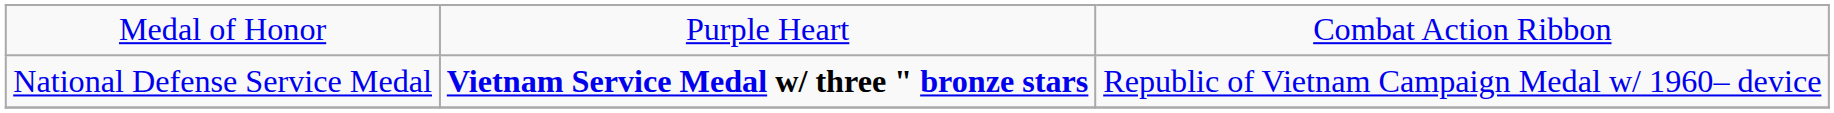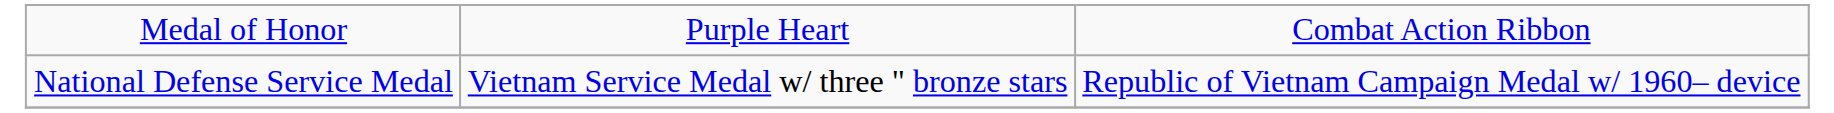(768, 81) bold -> (768, 81) normal
